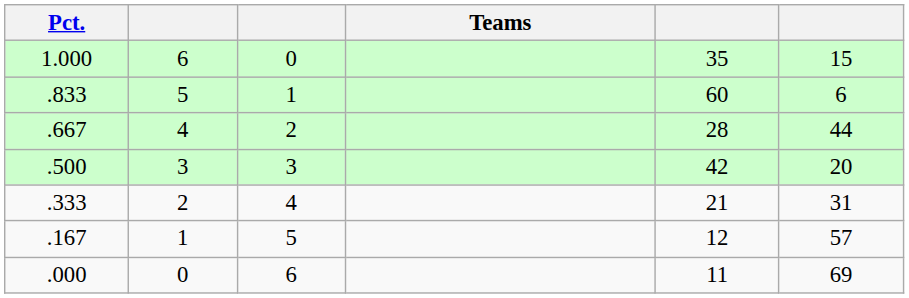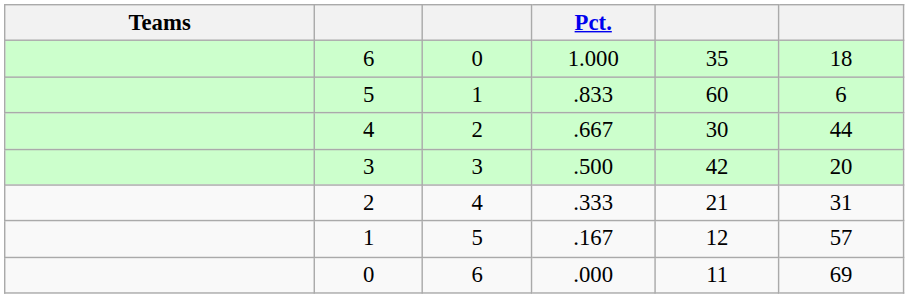columns swapped: (500, 22) <-> (67, 22)
(841, 58) 15 -> (841, 58) 18
(717, 130) 28 -> (717, 130) 30
